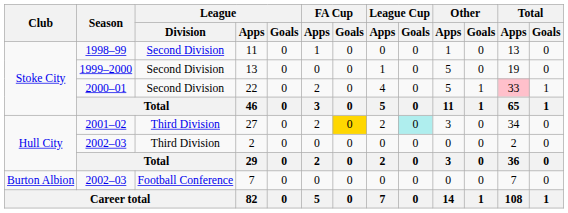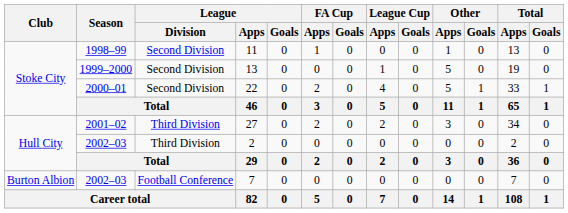(514, 87) pink background -> (514, 87) no background
(350, 124) gold background -> (350, 124) no background
(415, 124) paleturquoise background -> (415, 124) no background
